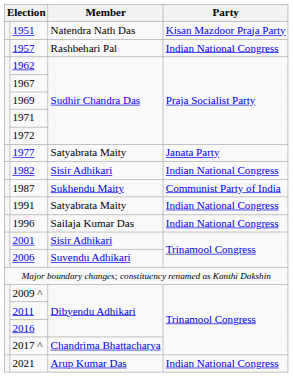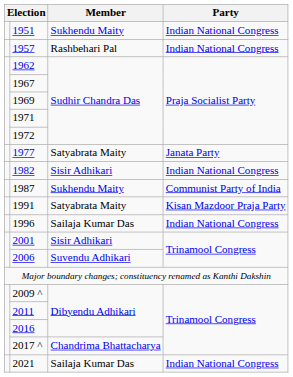(93, 30) Natendra Nath Das -> (87, 30) Sukhendu Maity
(226, 30) Kisan Mazdoor Praja Party -> (222, 30) Indian National Congress
(222, 205) Indian National Congress -> (226, 205) Kisan Mazdoor Praja Party
(89, 363) Arup Kumar Das -> (92, 363) Sailaja Kumar Das
